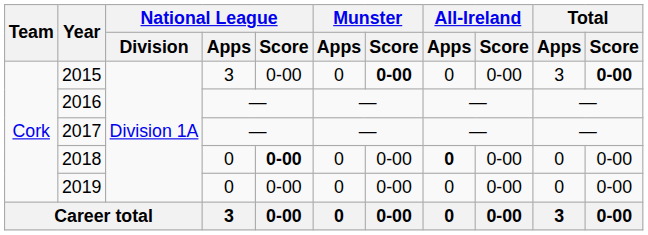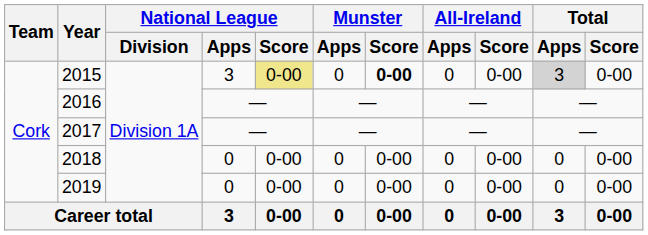(284, 74) no background -> (284, 74) khaki background
(559, 74) no background -> (559, 74) lightgrey background
(614, 74) bold -> (614, 74) normal
(284, 159) bold -> (284, 159) normal
(449, 159) bold -> (449, 159) normal
